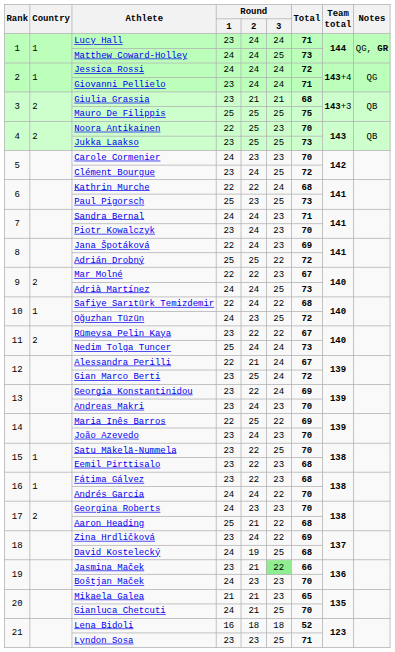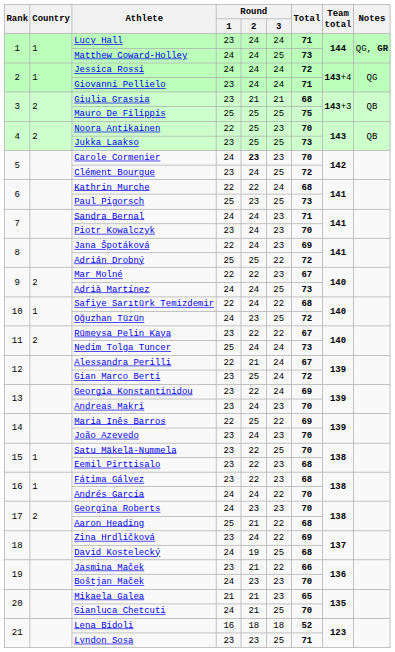(254, 158) normal -> (254, 158) bold
(279, 567) lightgreen background -> (279, 567) no background
